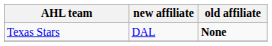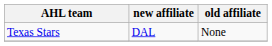(214, 31) bold -> (213, 31) normal
